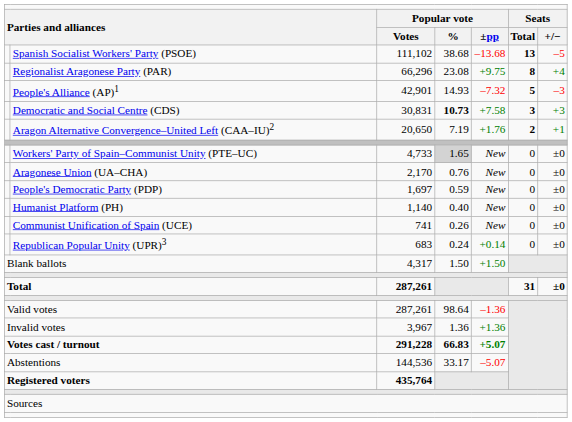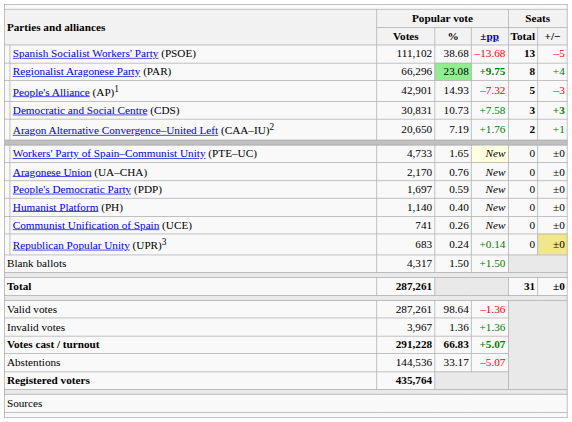(456, 71) no background -> (456, 71) lightgreen background
(492, 71) normal -> (492, 71) bold
(456, 110) bold -> (456, 110) normal
(559, 110) normal -> (559, 110) bold
(459, 154) lightgrey background -> (459, 154) no background
(495, 154) no background -> (495, 154) lightyellow background
(559, 244) no background -> (559, 244) khaki background
